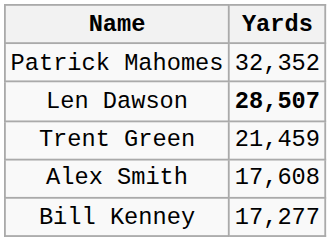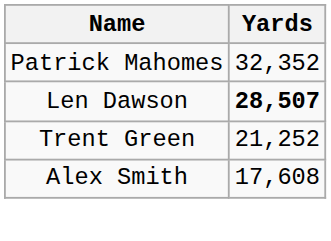(277, 140) 21,459 -> (277, 140) 21,252
- row: (117, 217)
